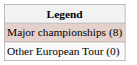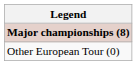(65, 32) normal -> (68, 32) bold
